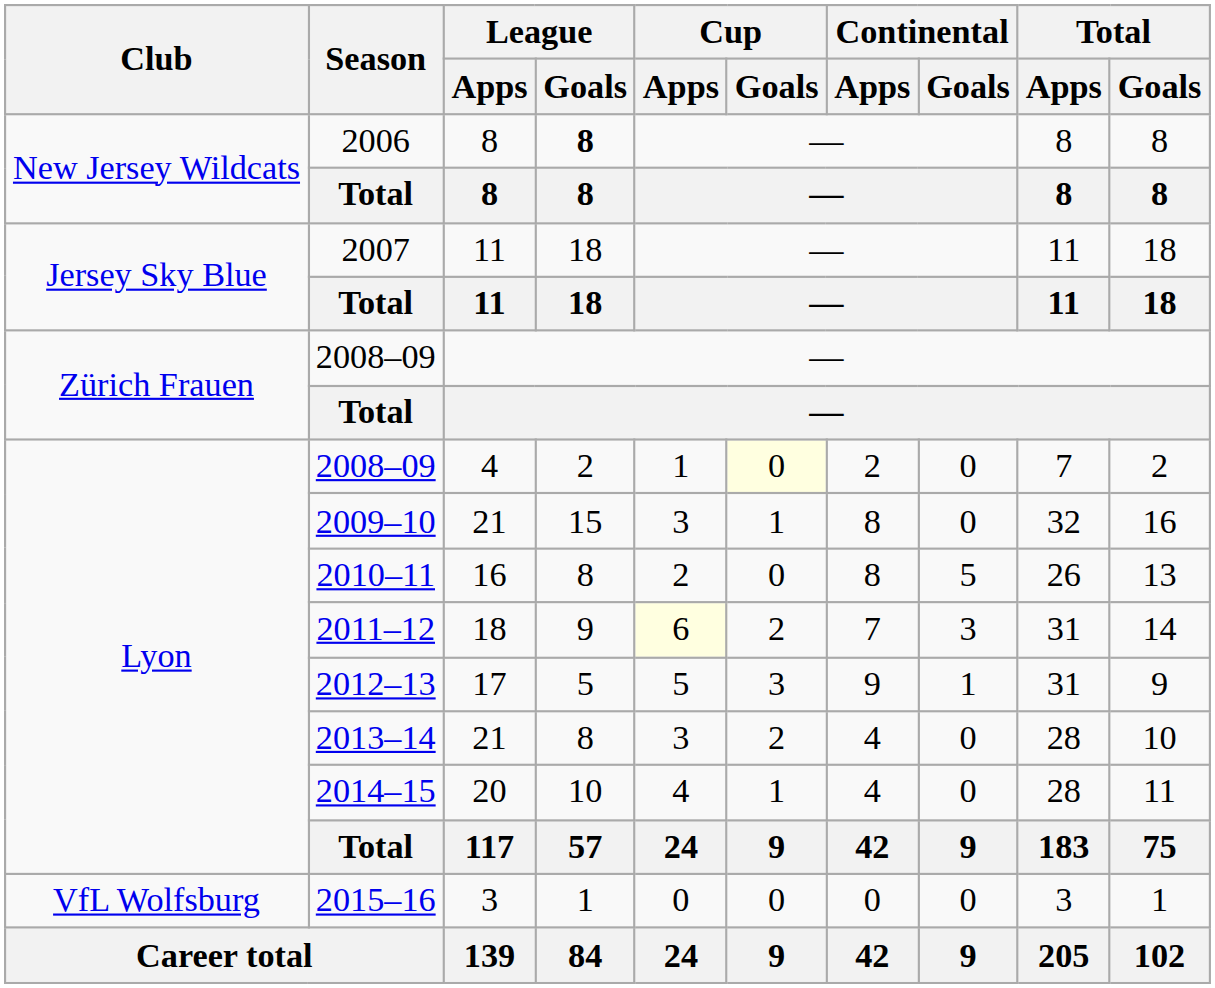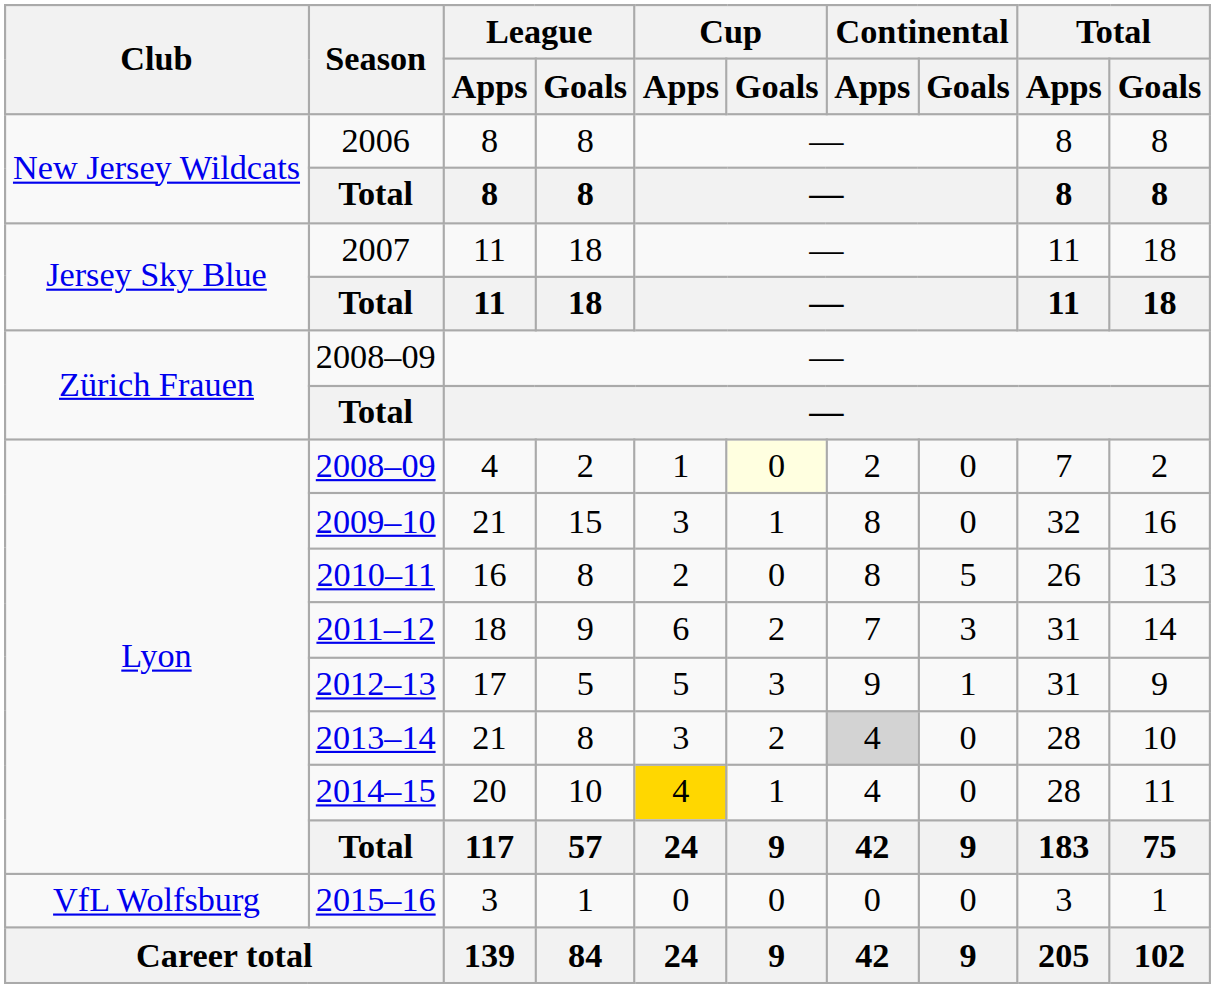(585, 140) bold -> (585, 140) normal
(681, 628) lightyellow background -> (681, 628) no background
(872, 737) no background -> (872, 737) lightgrey background
(681, 791) no background -> (681, 791) gold background
